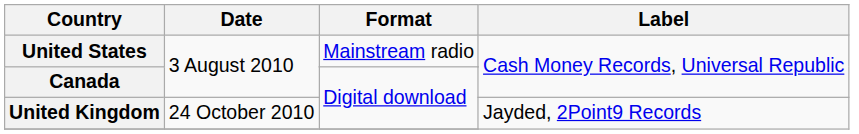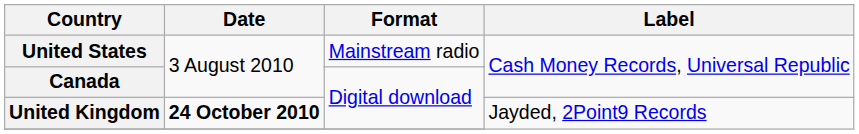(242, 112) normal -> (244, 112) bold
